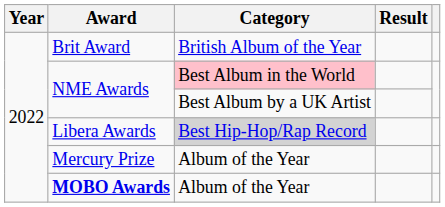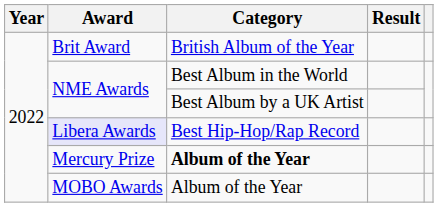(267, 74) pink background -> (259, 74) no background
(104, 131) no background -> (104, 131) lavender background
(272, 131) lightgrey background -> (265, 131) no background
(244, 159) normal -> (240, 159) bold
(111, 187) bold -> (108, 187) normal
